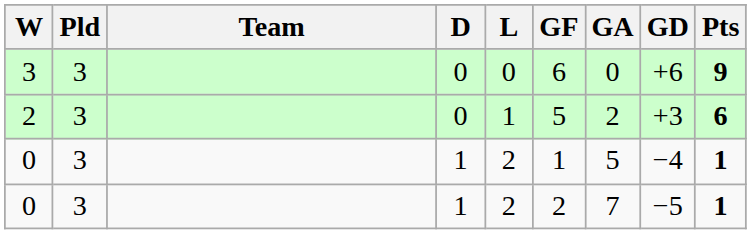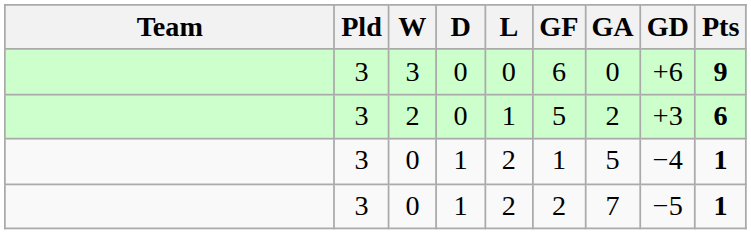columns swapped: (272, 26) <-> (29, 26)
